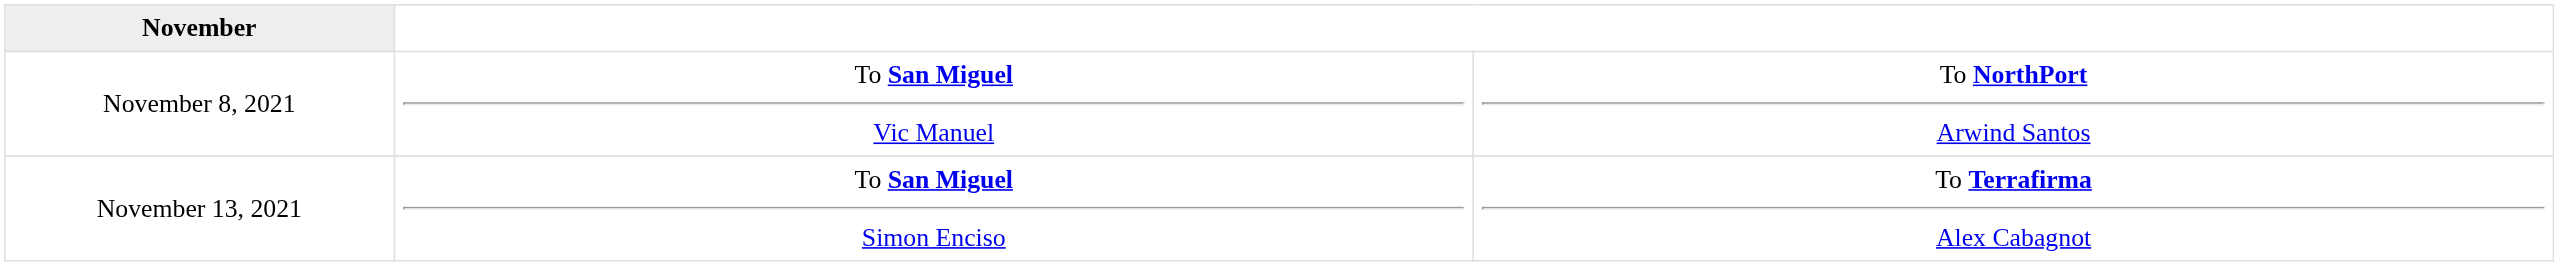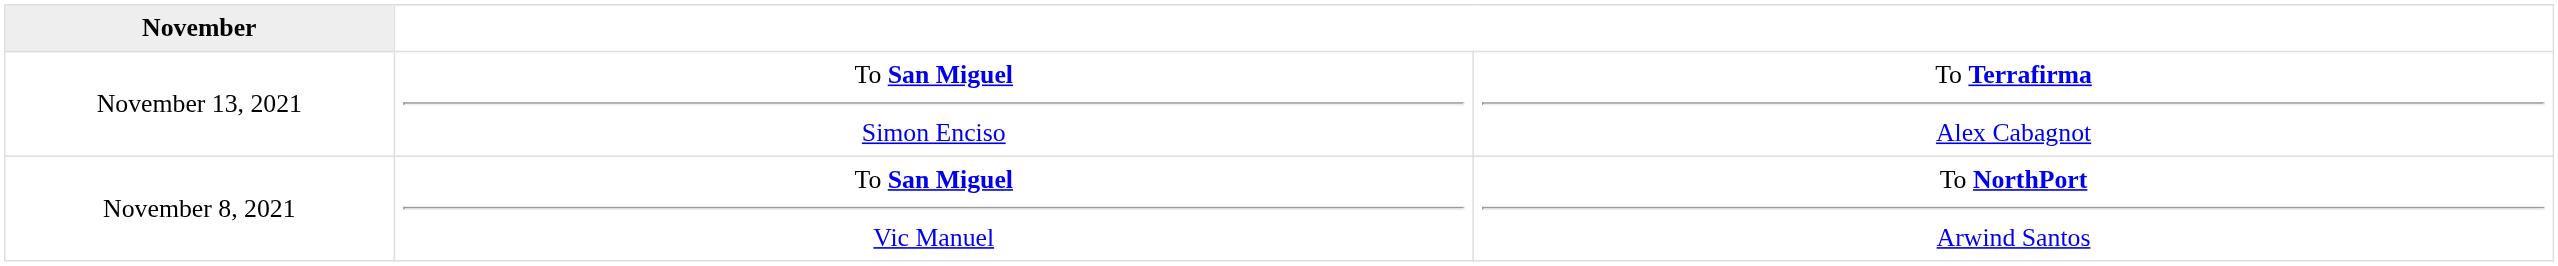rows swapped: (199, 103) <-> (199, 208)
